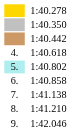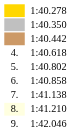(15, 67) paleturquoise background -> (15, 67) no background
(15, 109) no background -> (15, 109) lightyellow background
